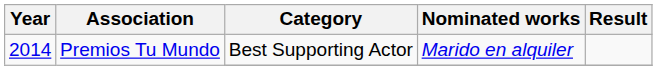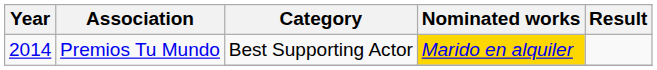(497, 49) no background -> (497, 49) gold background
